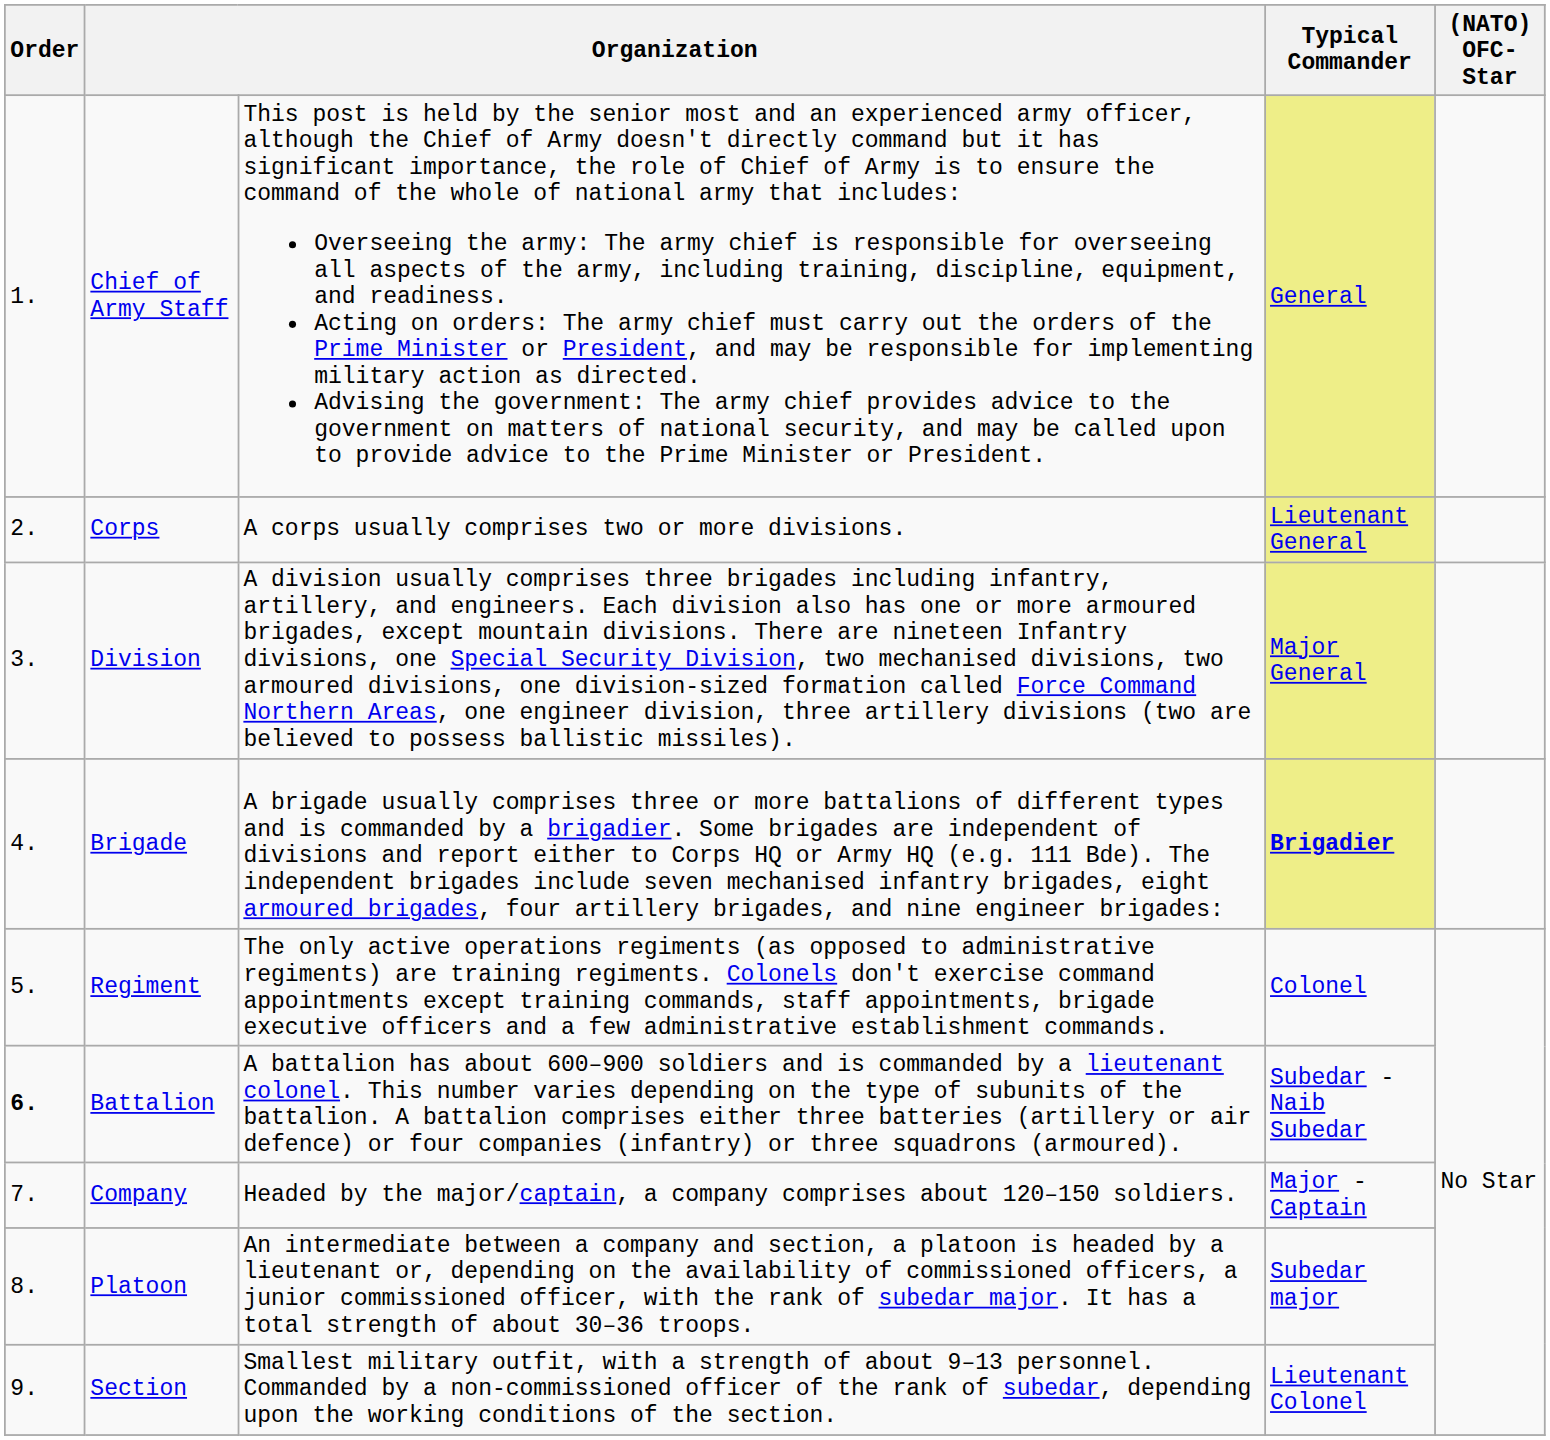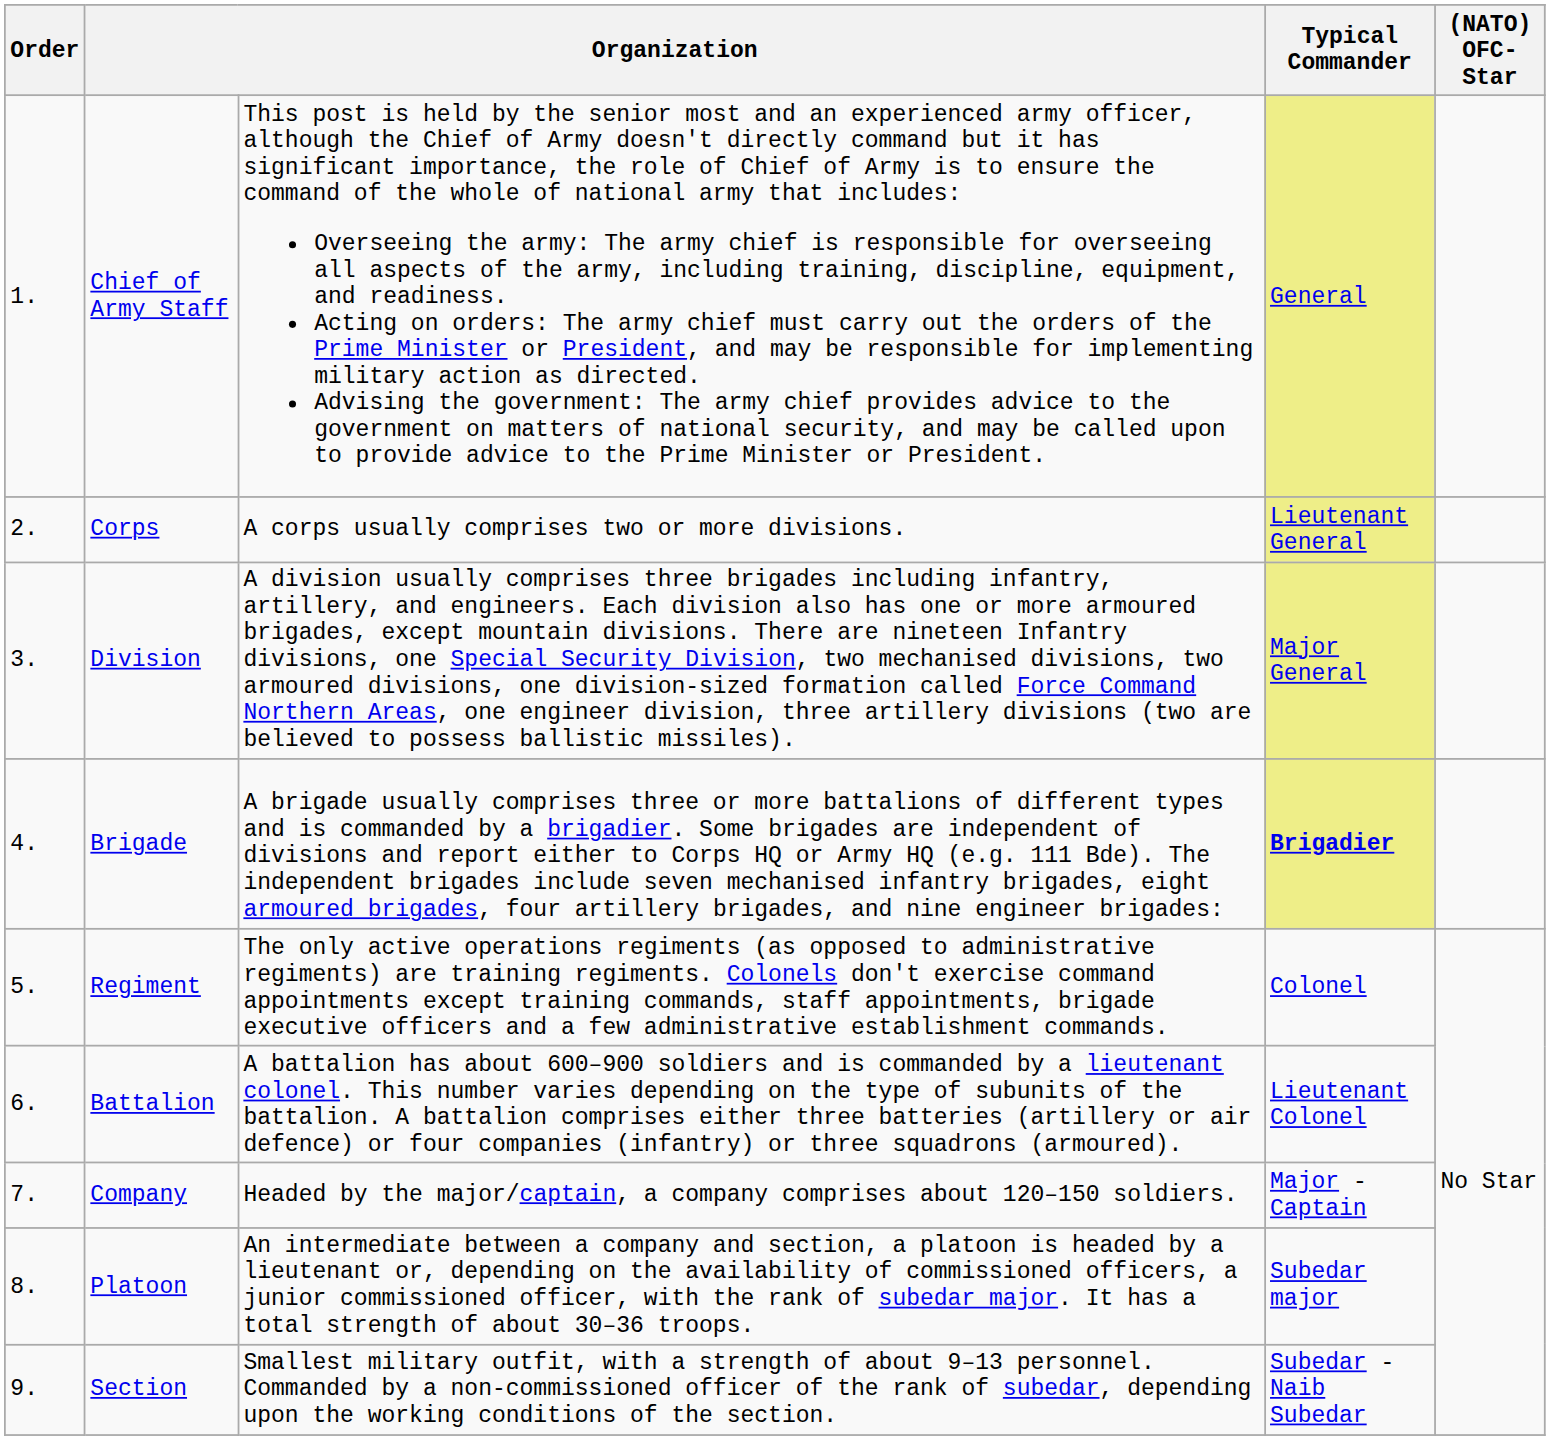(24, 1104) bold -> (24, 1104) normal
(1332, 1104) Subedar - Naib Subedar -> (1339, 1104) Lieutenant Colonel
(1339, 1390) Lieutenant Colonel -> (1332, 1390) Subedar - Naib Subedar
